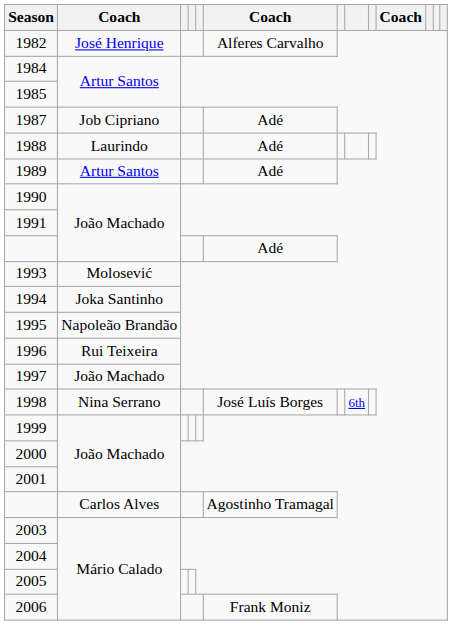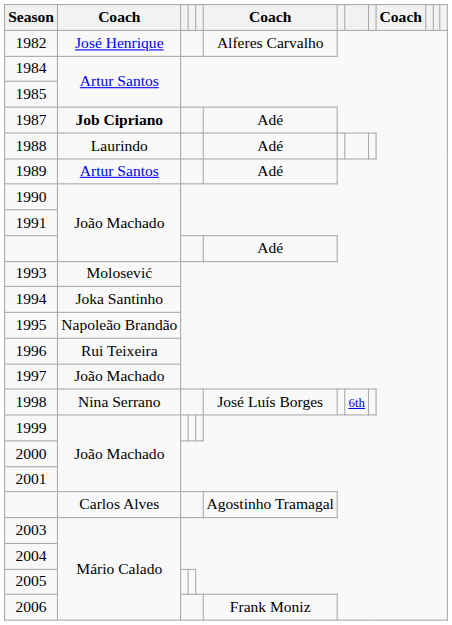(119, 120) normal -> (119, 120) bold
